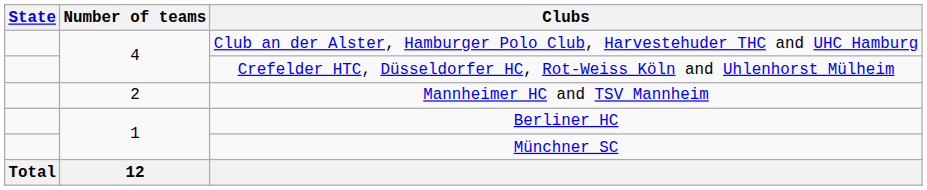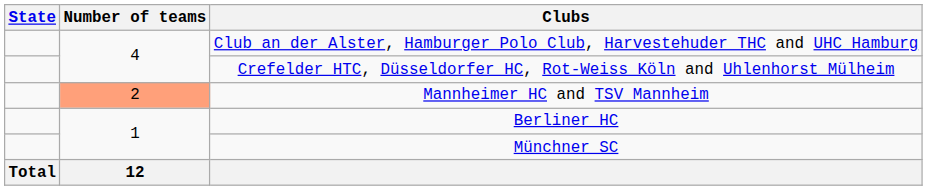(135, 95) no background -> (135, 95) lightsalmon background
